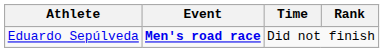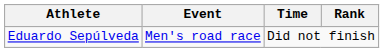(203, 37) bold -> (203, 37) normal
